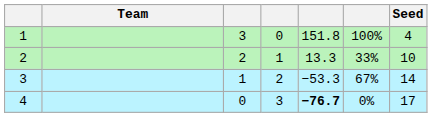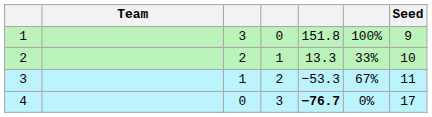(408, 37) 4 -> (408, 37) 9
(408, 80) 14 -> (408, 80) 11
